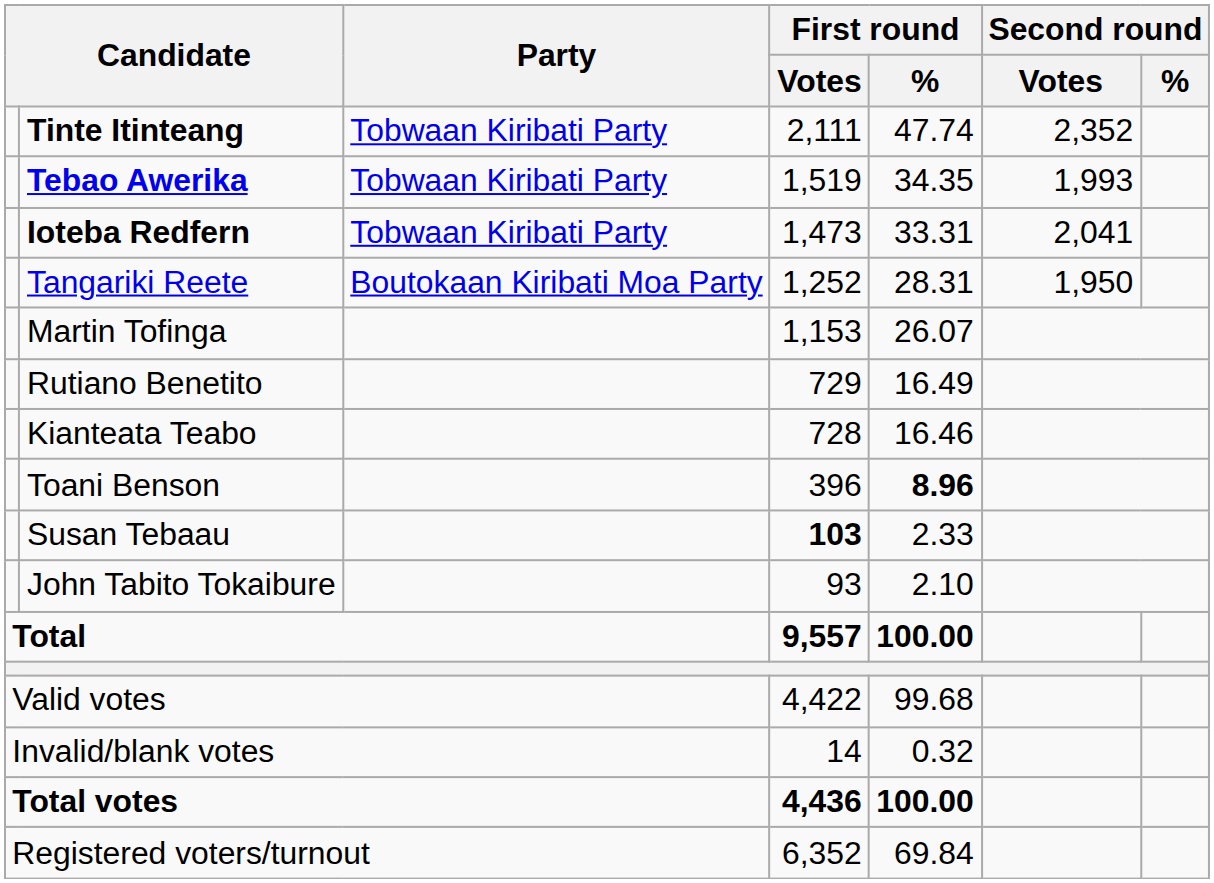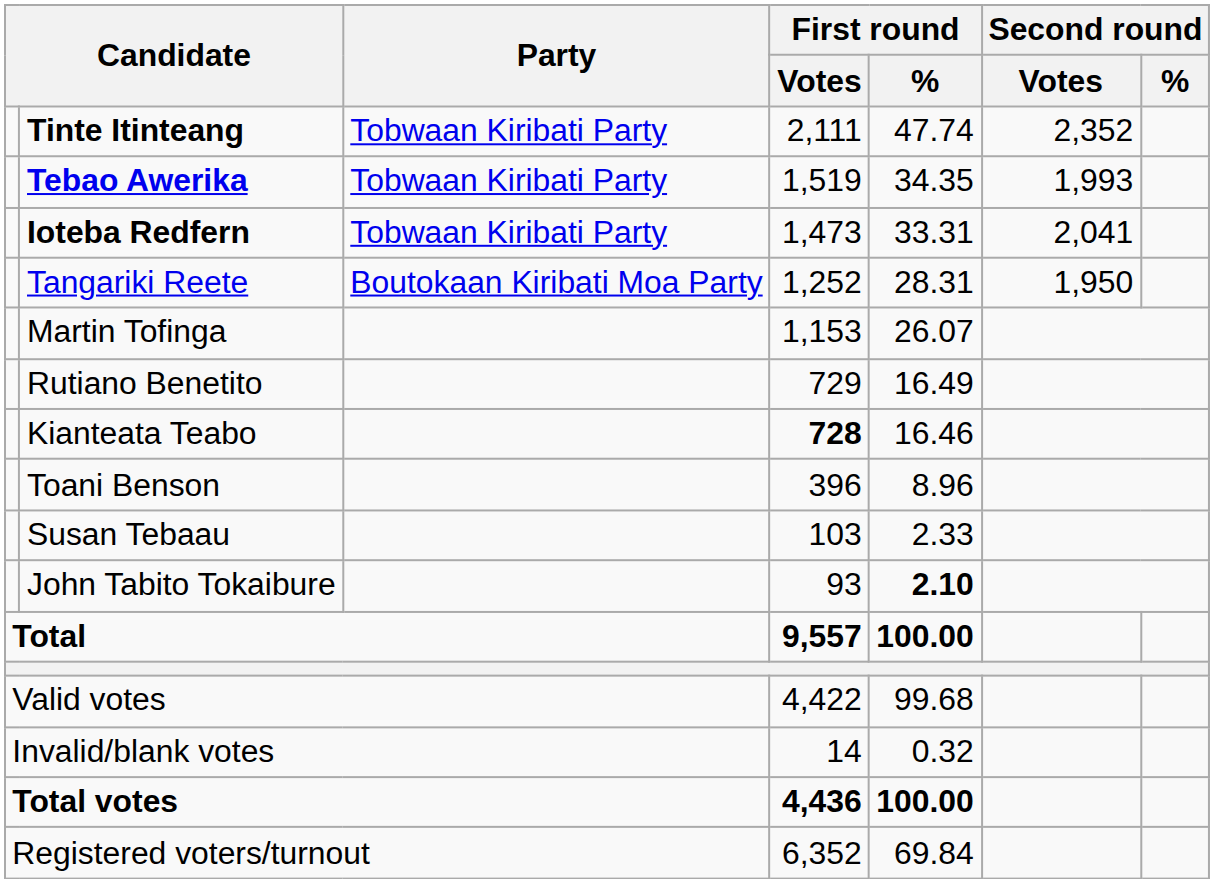(835, 433) normal -> (835, 433) bold
(943, 484) bold -> (943, 484) normal
(835, 534) bold -> (835, 534) normal
(943, 585) normal -> (943, 585) bold
